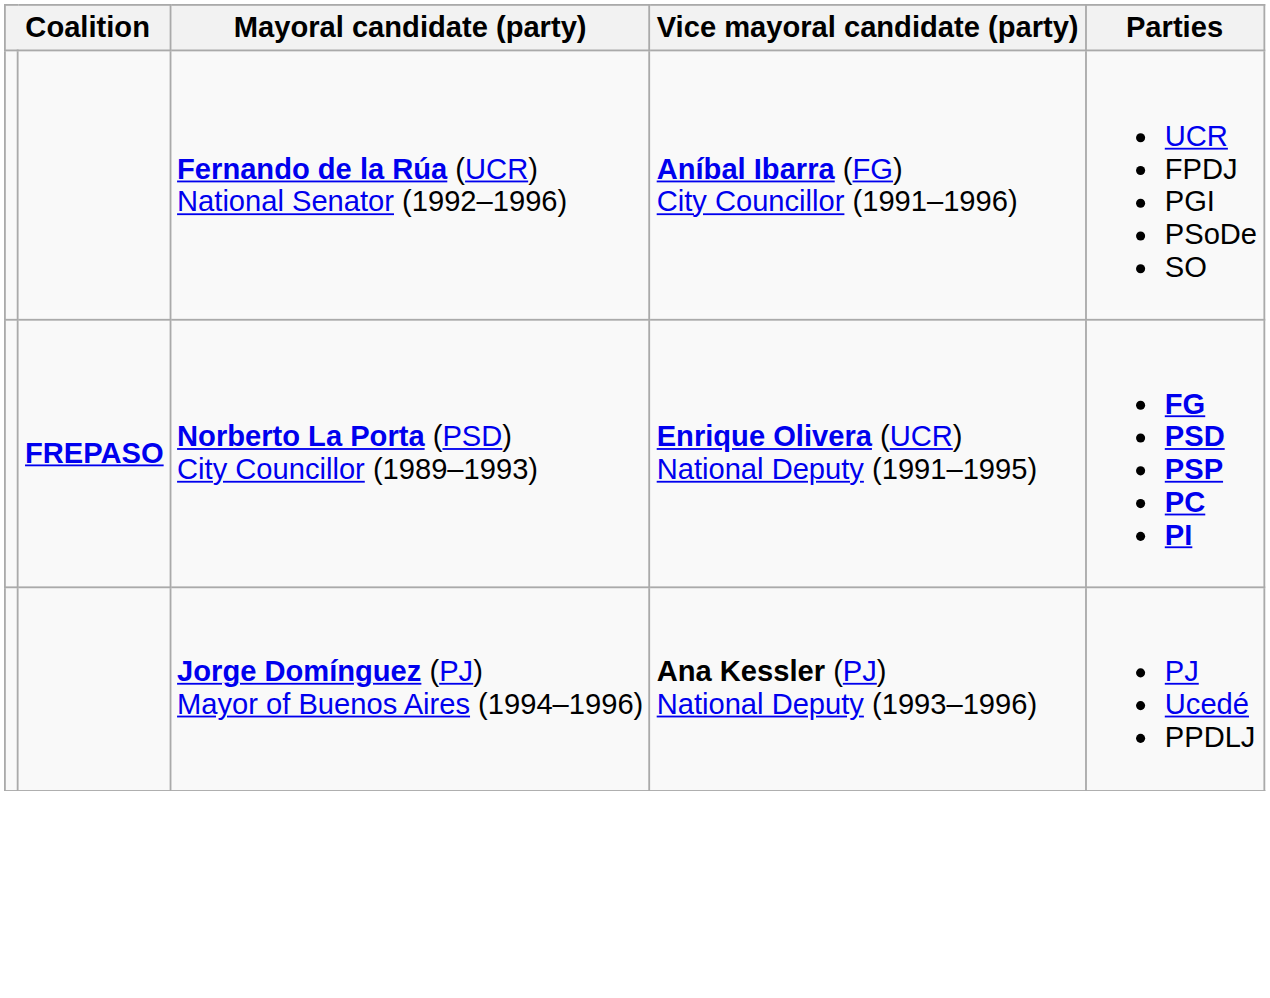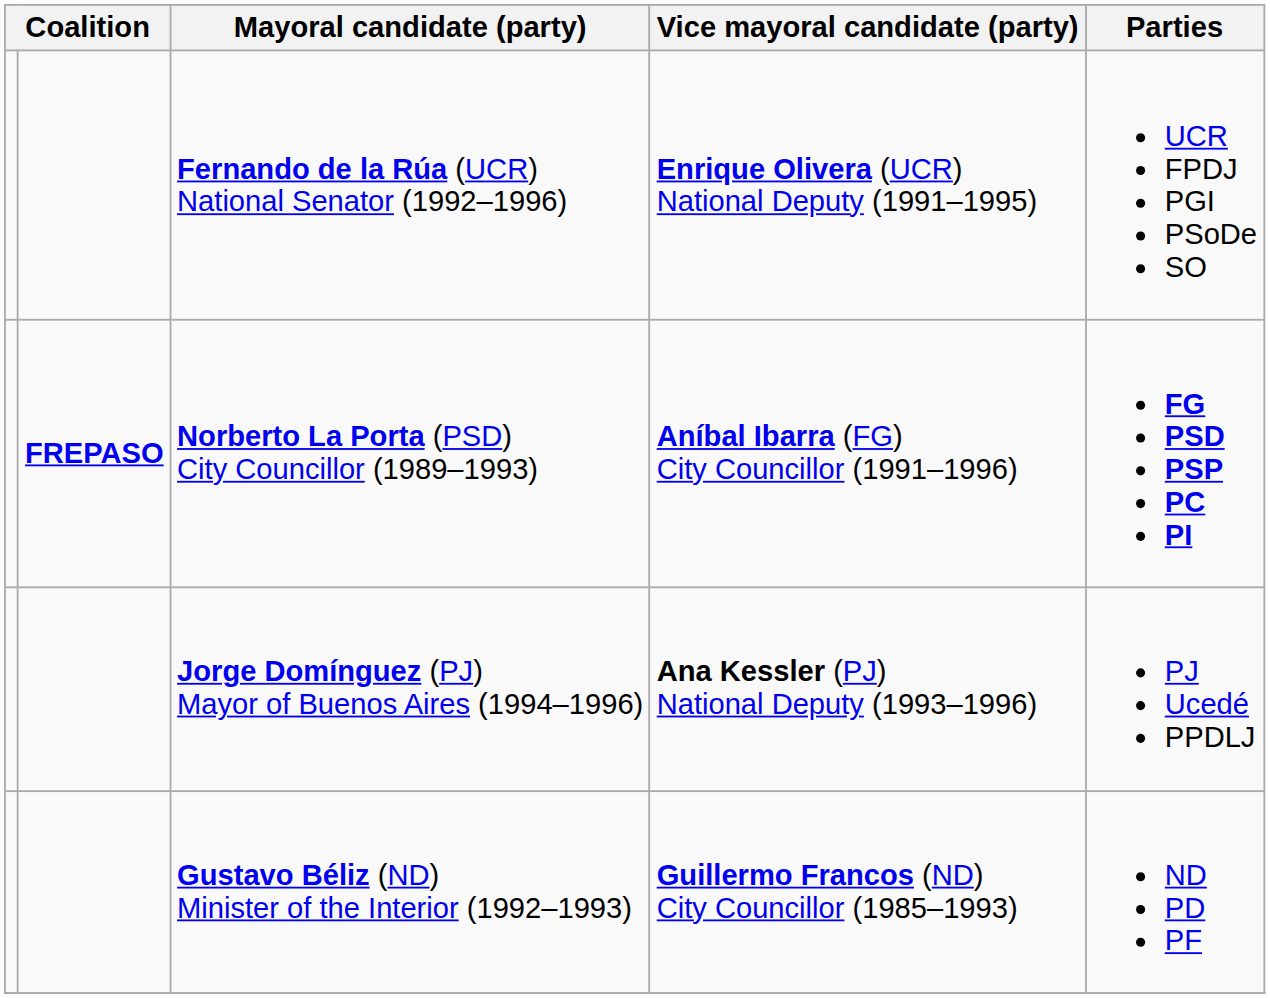(837, 184) Aníbal Ibarra (FG) City Councillor (1991–1996) -> (847, 184) Enrique Olivera (UCR) National Deputy (1991–1995)
(847, 453) Enrique Olivera (UCR) National Deputy (1991–1995) -> (837, 453) Aníbal Ibarra (FG) City Councillor (1991–1996)
+ row: (404, 891)
